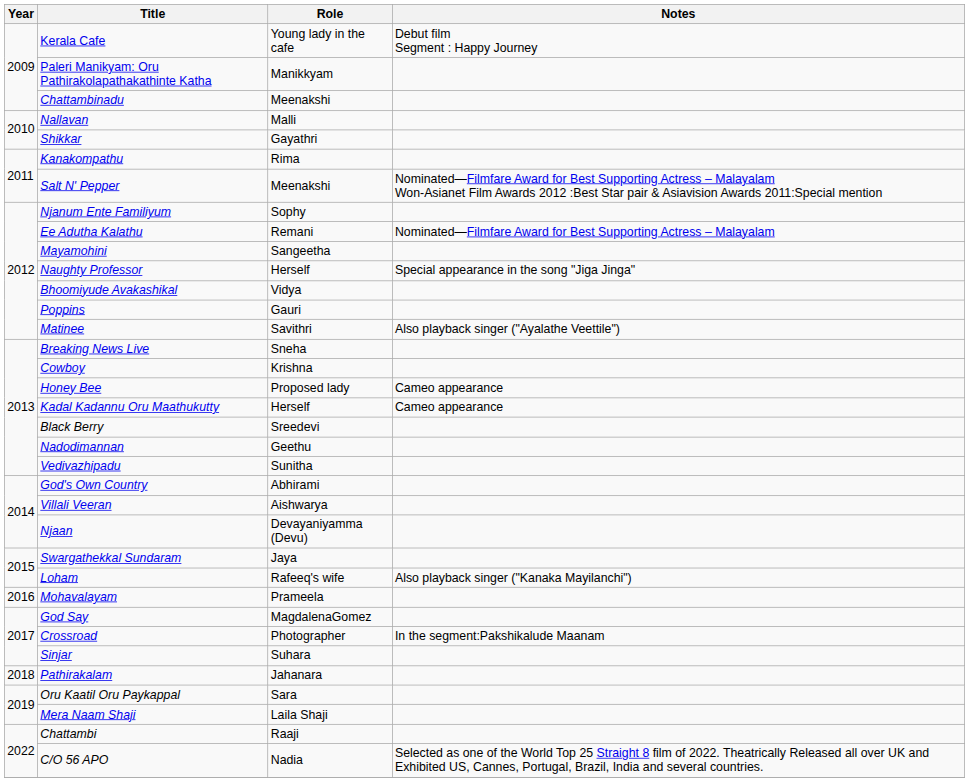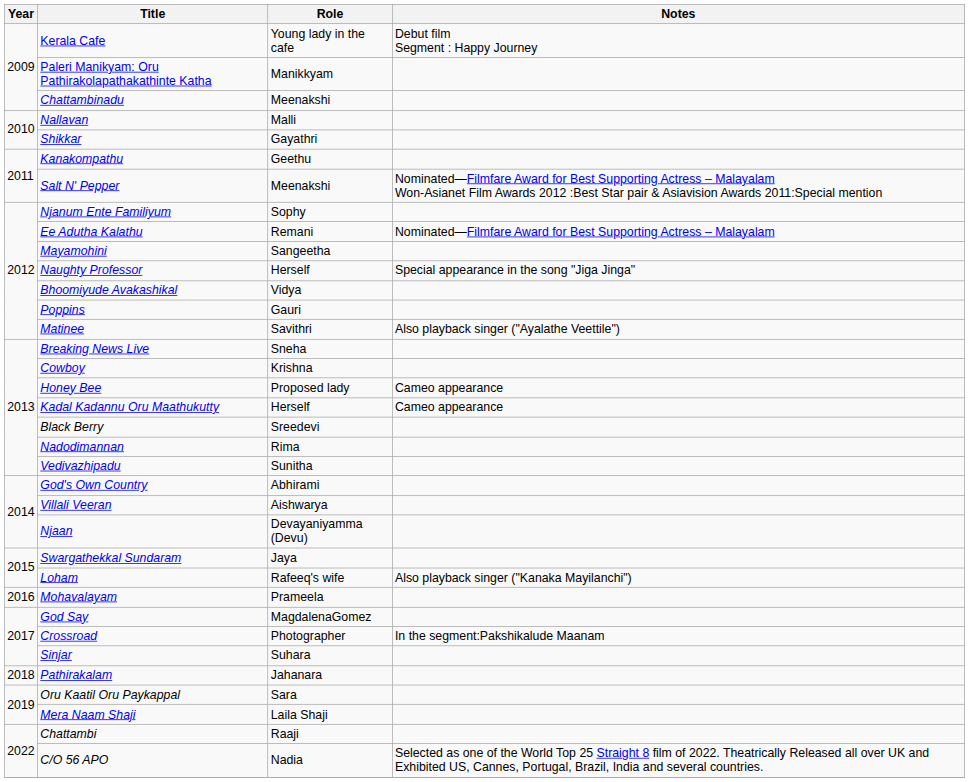(285, 159) Rima -> (291, 159) Geethu
(291, 446) Geethu -> (285, 446) Rima
